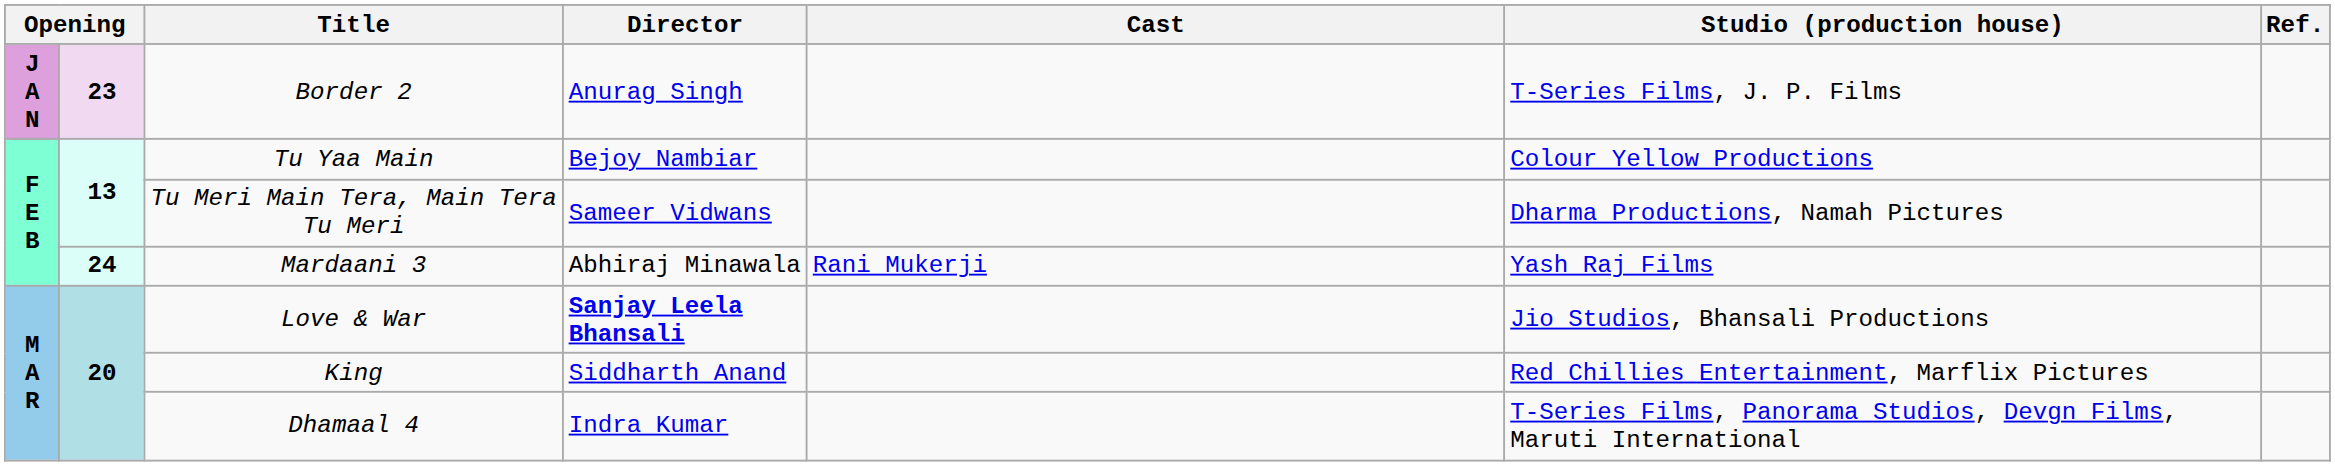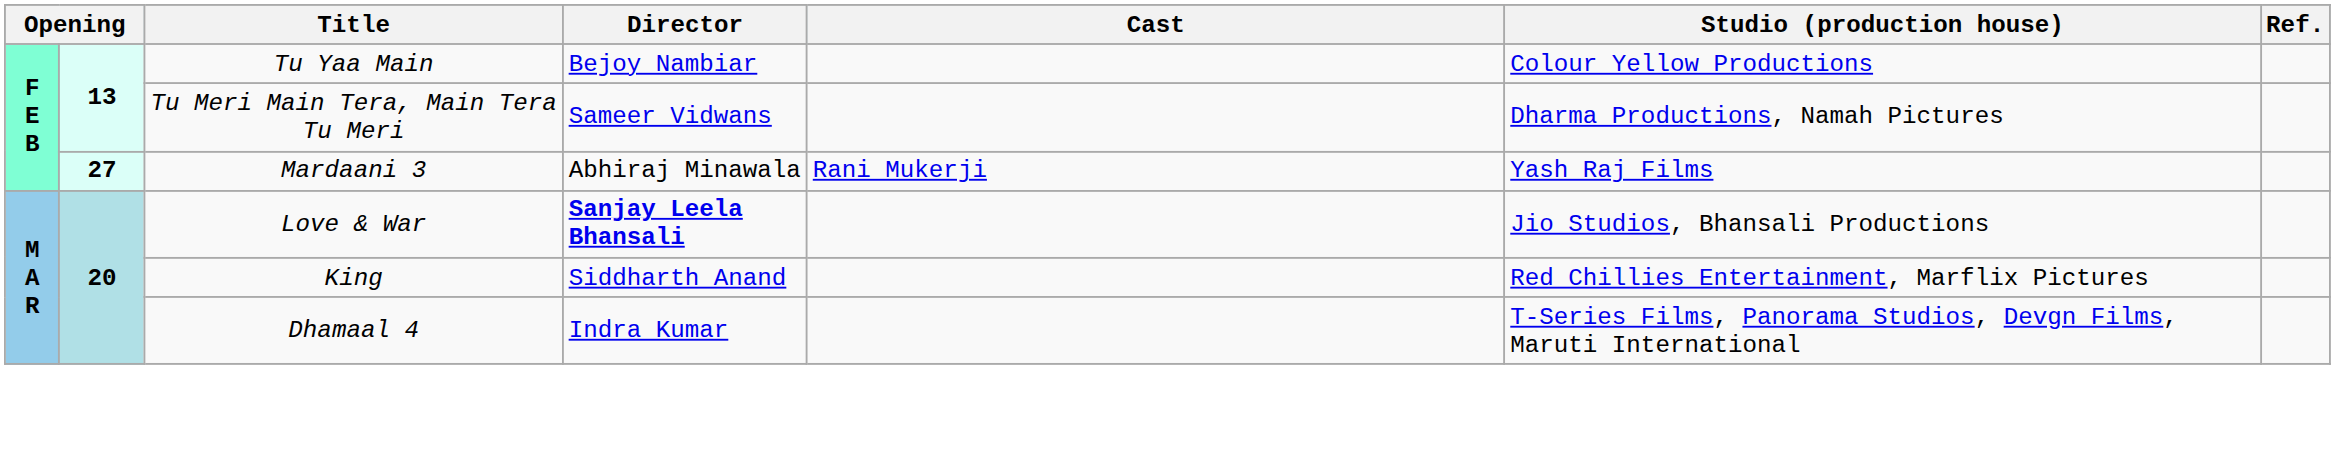- row: (354, 92)
(102, 266) 24 -> (102, 171) 27
